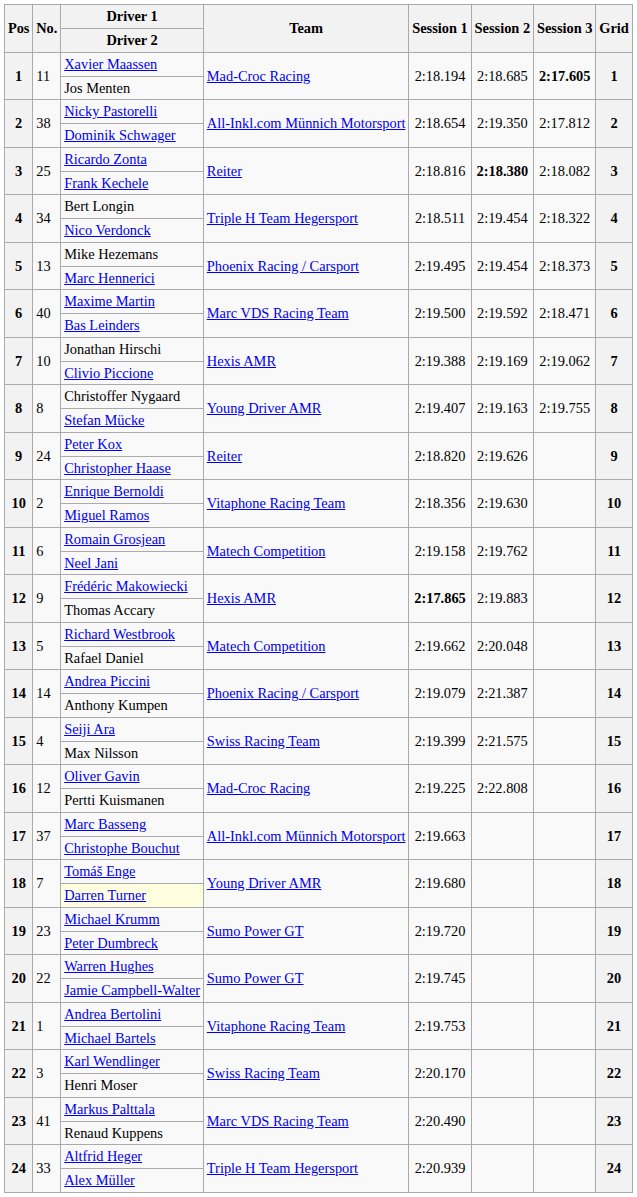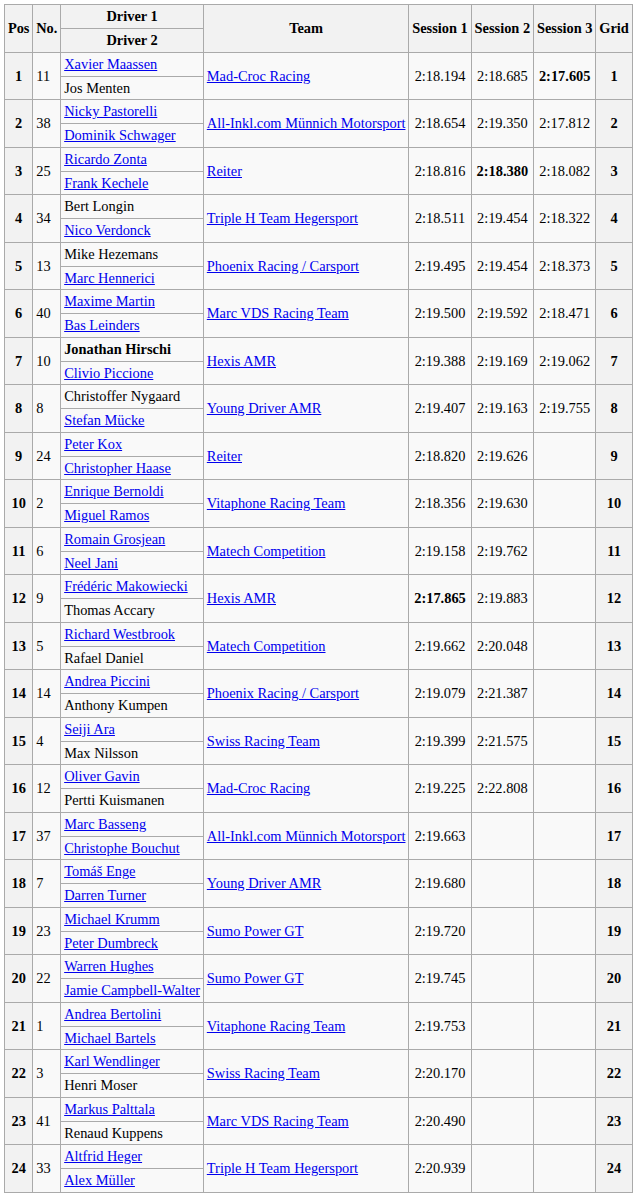(113, 349) normal -> (118, 349) bold
(105, 895) lightyellow background -> (105, 895) no background
